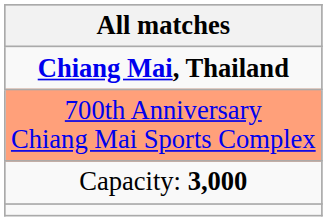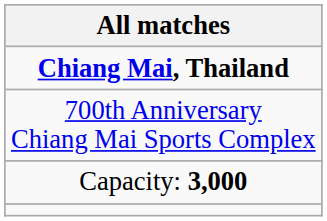(163, 124) lightsalmon background -> (163, 124) no background
